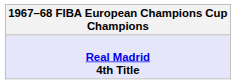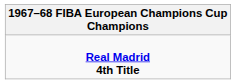(118, 63) lavender background -> (118, 63) no background
